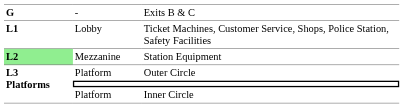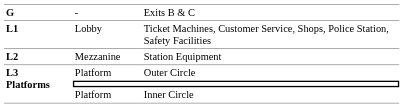(12, 56) lightgreen background -> (12, 56) no background
